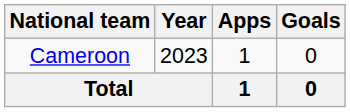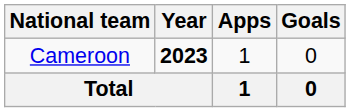(184, 55) normal -> (184, 55) bold
